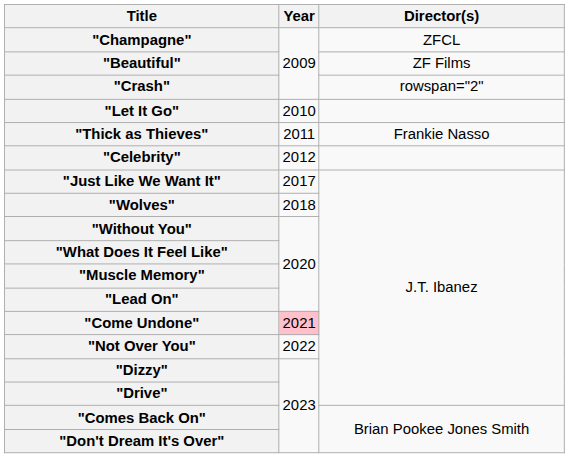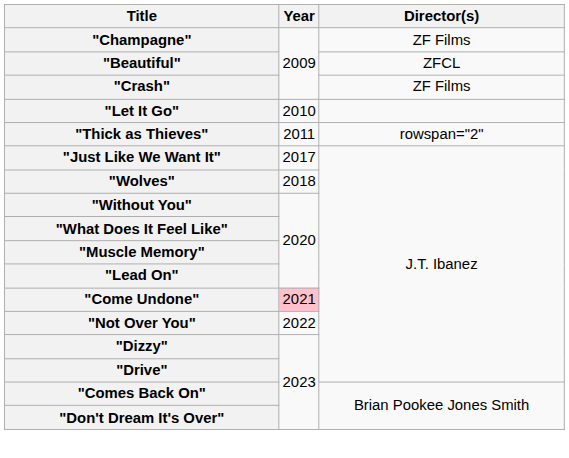(442, 39) ZFCL -> (442, 39) ZF Films
(442, 63) ZF Films -> (442, 63) ZFCL
(442, 87) rowspan="2" -> (442, 87) ZF Films
(442, 134) Frankie Nasso -> (442, 134) rowspan="2"
- row: (142, 157)
